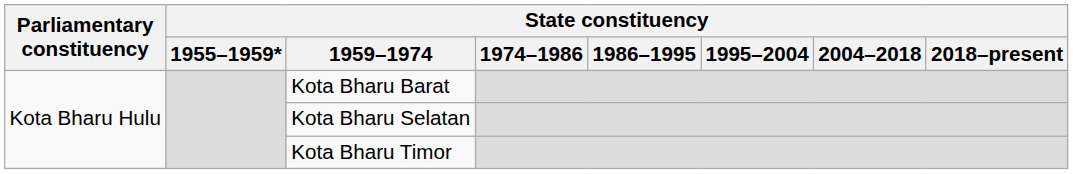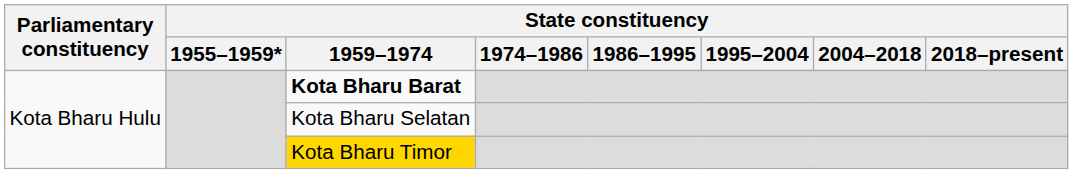(370, 86) normal -> (376, 86) bold
(372, 151) no background -> (372, 151) gold background
